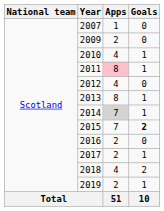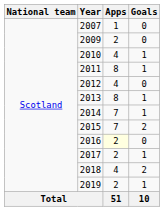(116, 69) pink background -> (116, 69) no background
(116, 112) lightgrey background -> (116, 112) no background
(144, 127) bold -> (144, 127) normal
(116, 141) no background -> (116, 141) lightyellow background
